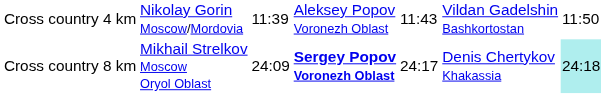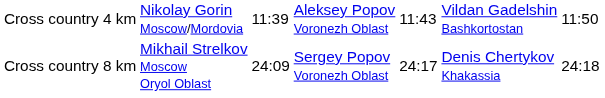(345, 66) bold -> (342, 66) normal
(581, 66) paleturquoise background -> (580, 66) no background
